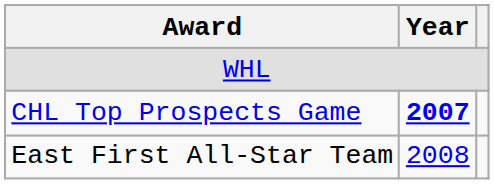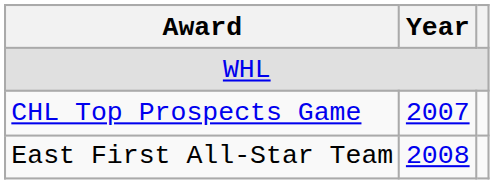(438, 113) bold -> (438, 113) normal
